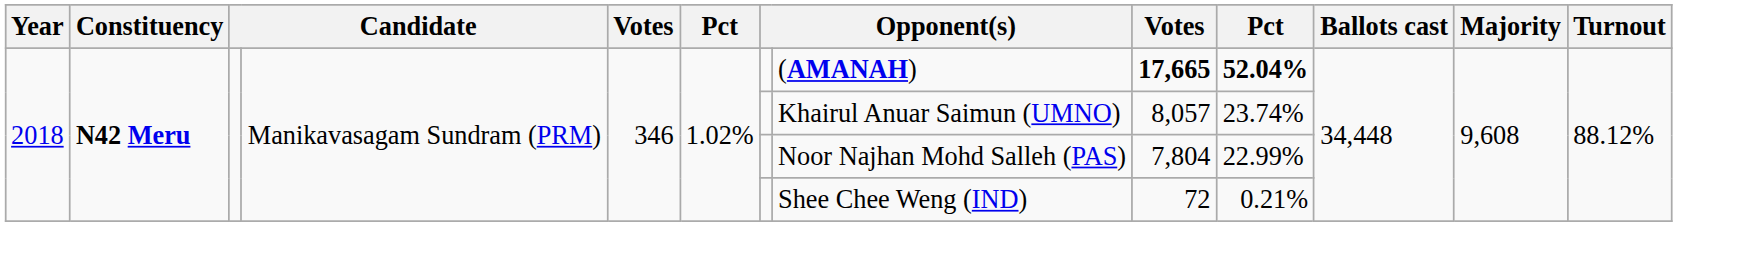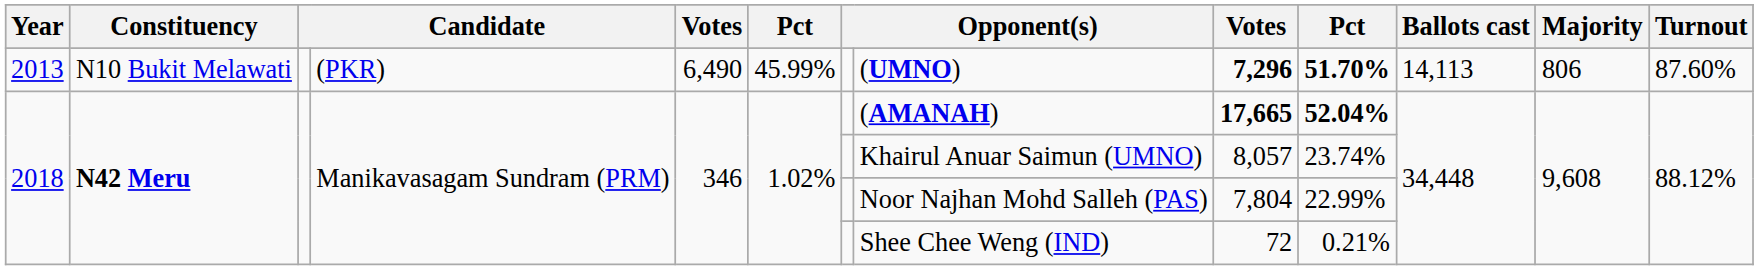+ row: (37, 69)
